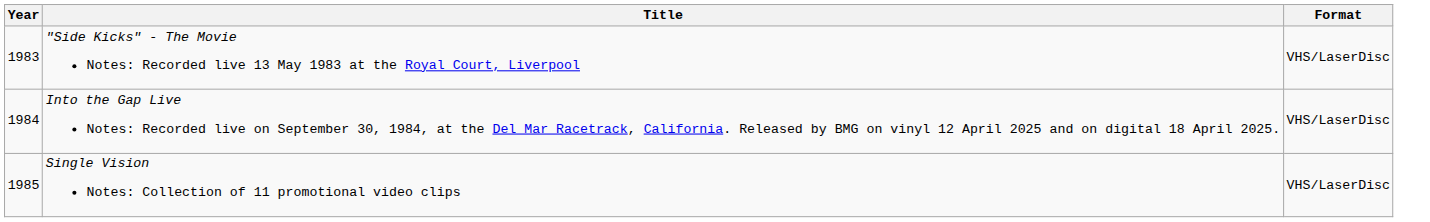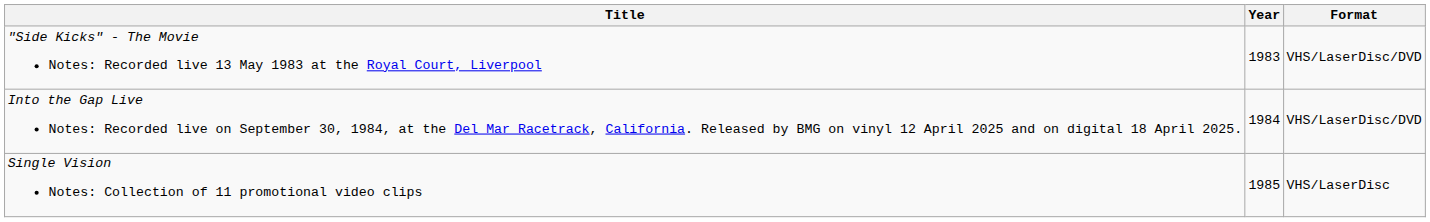columns swapped: (24, 15) <-> (663, 15)
(1338, 58) VHS/LaserDisc -> (1354, 58) VHS/LaserDisc/DVD
(1338, 121) VHS/LaserDisc -> (1354, 121) VHS/LaserDisc/DVD
